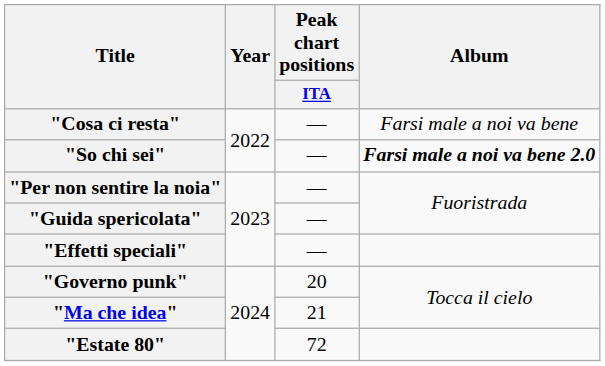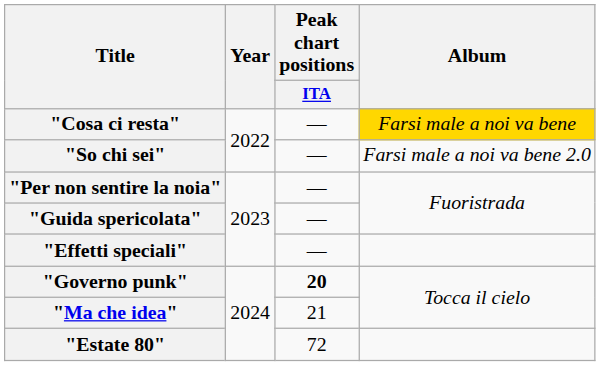(479, 124) no background -> (477, 124) gold background
(479, 155) bold -> (477, 155) normal
(317, 281) normal -> (317, 281) bold
